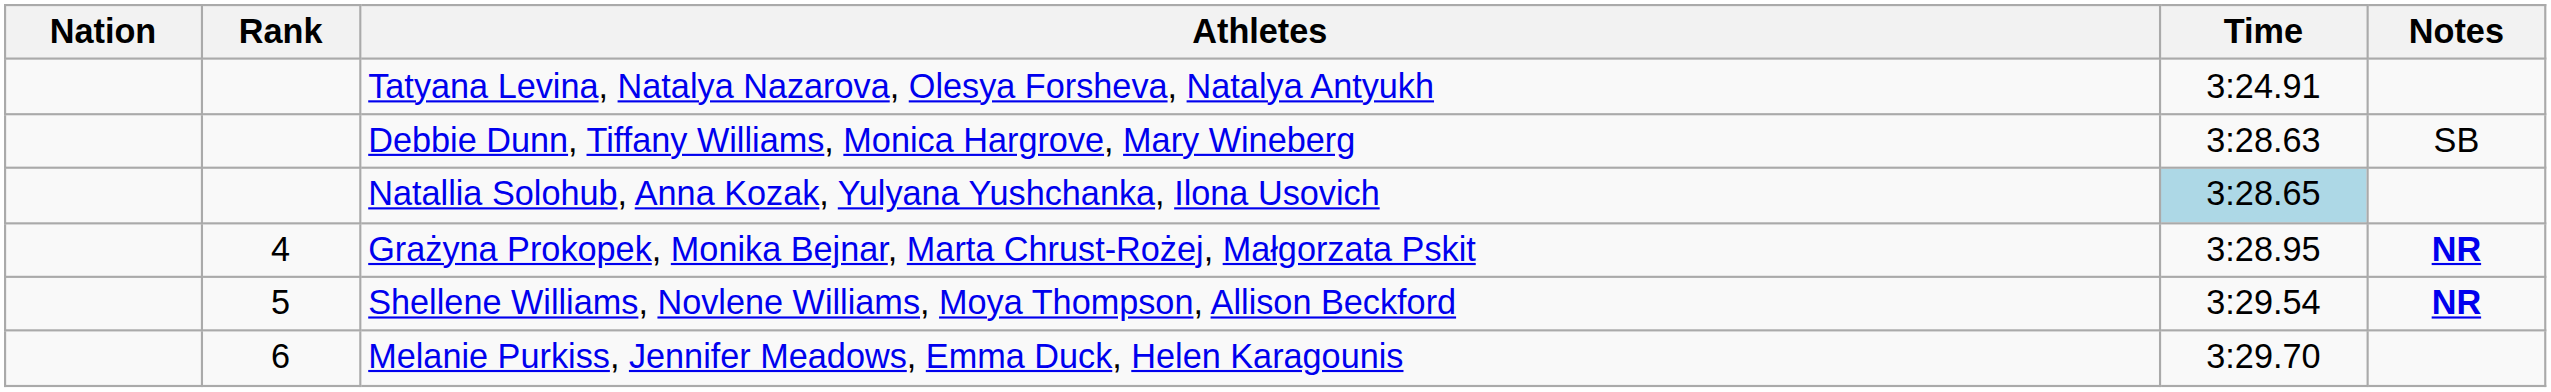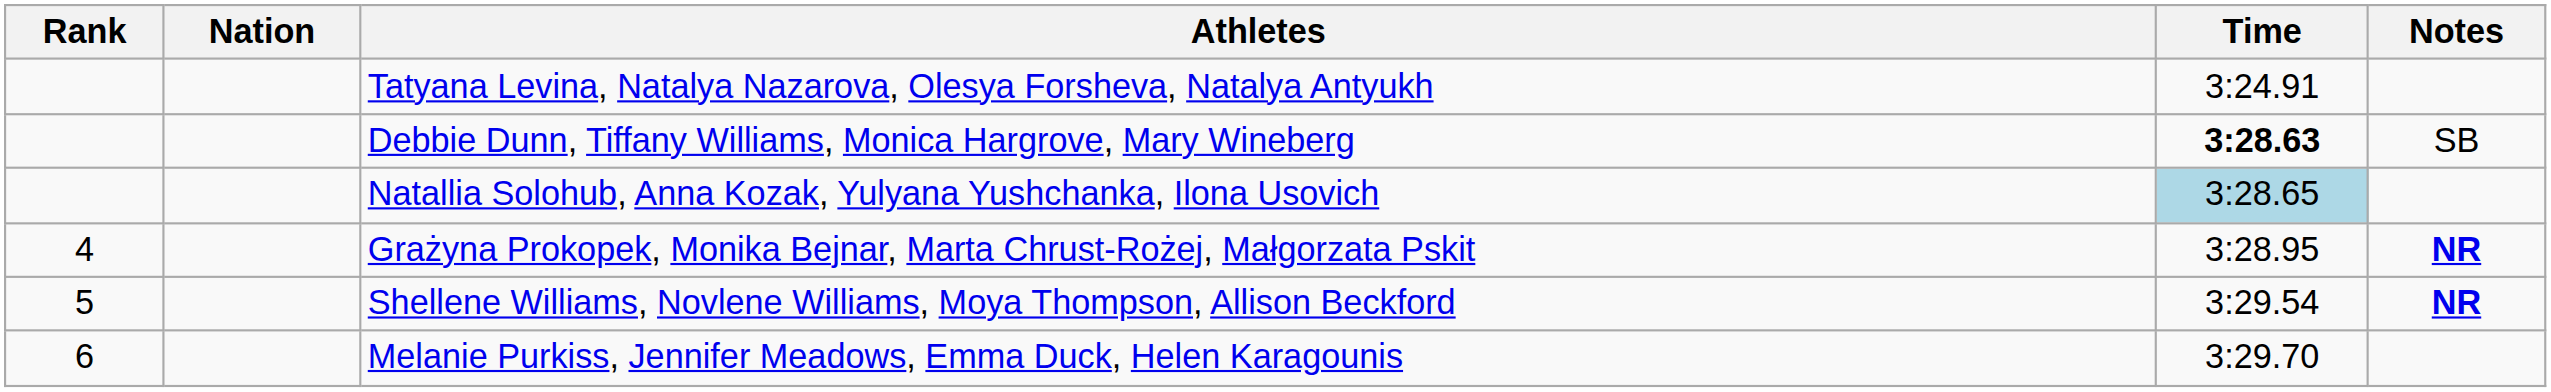columns swapped: (281, 31) <-> (103, 31)
(2263, 140) normal -> (2262, 140) bold
